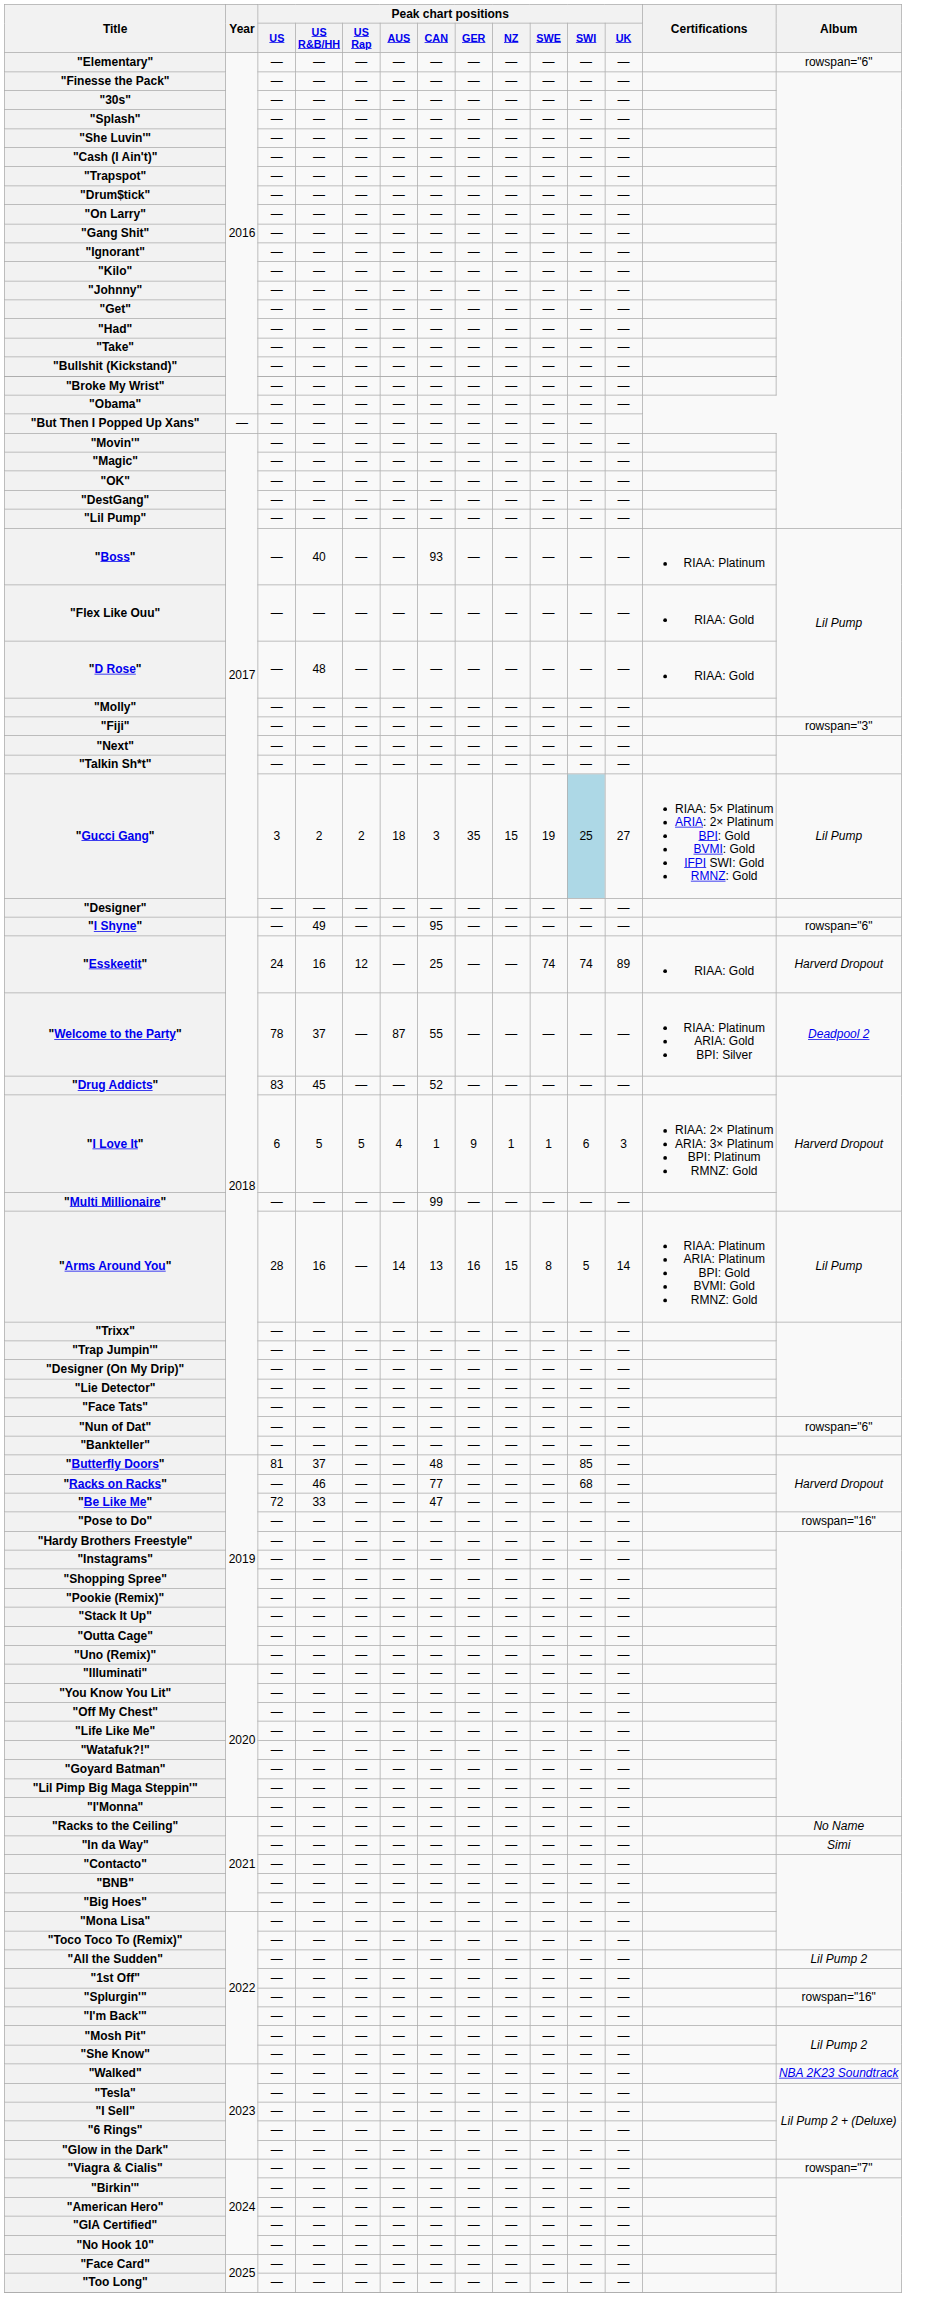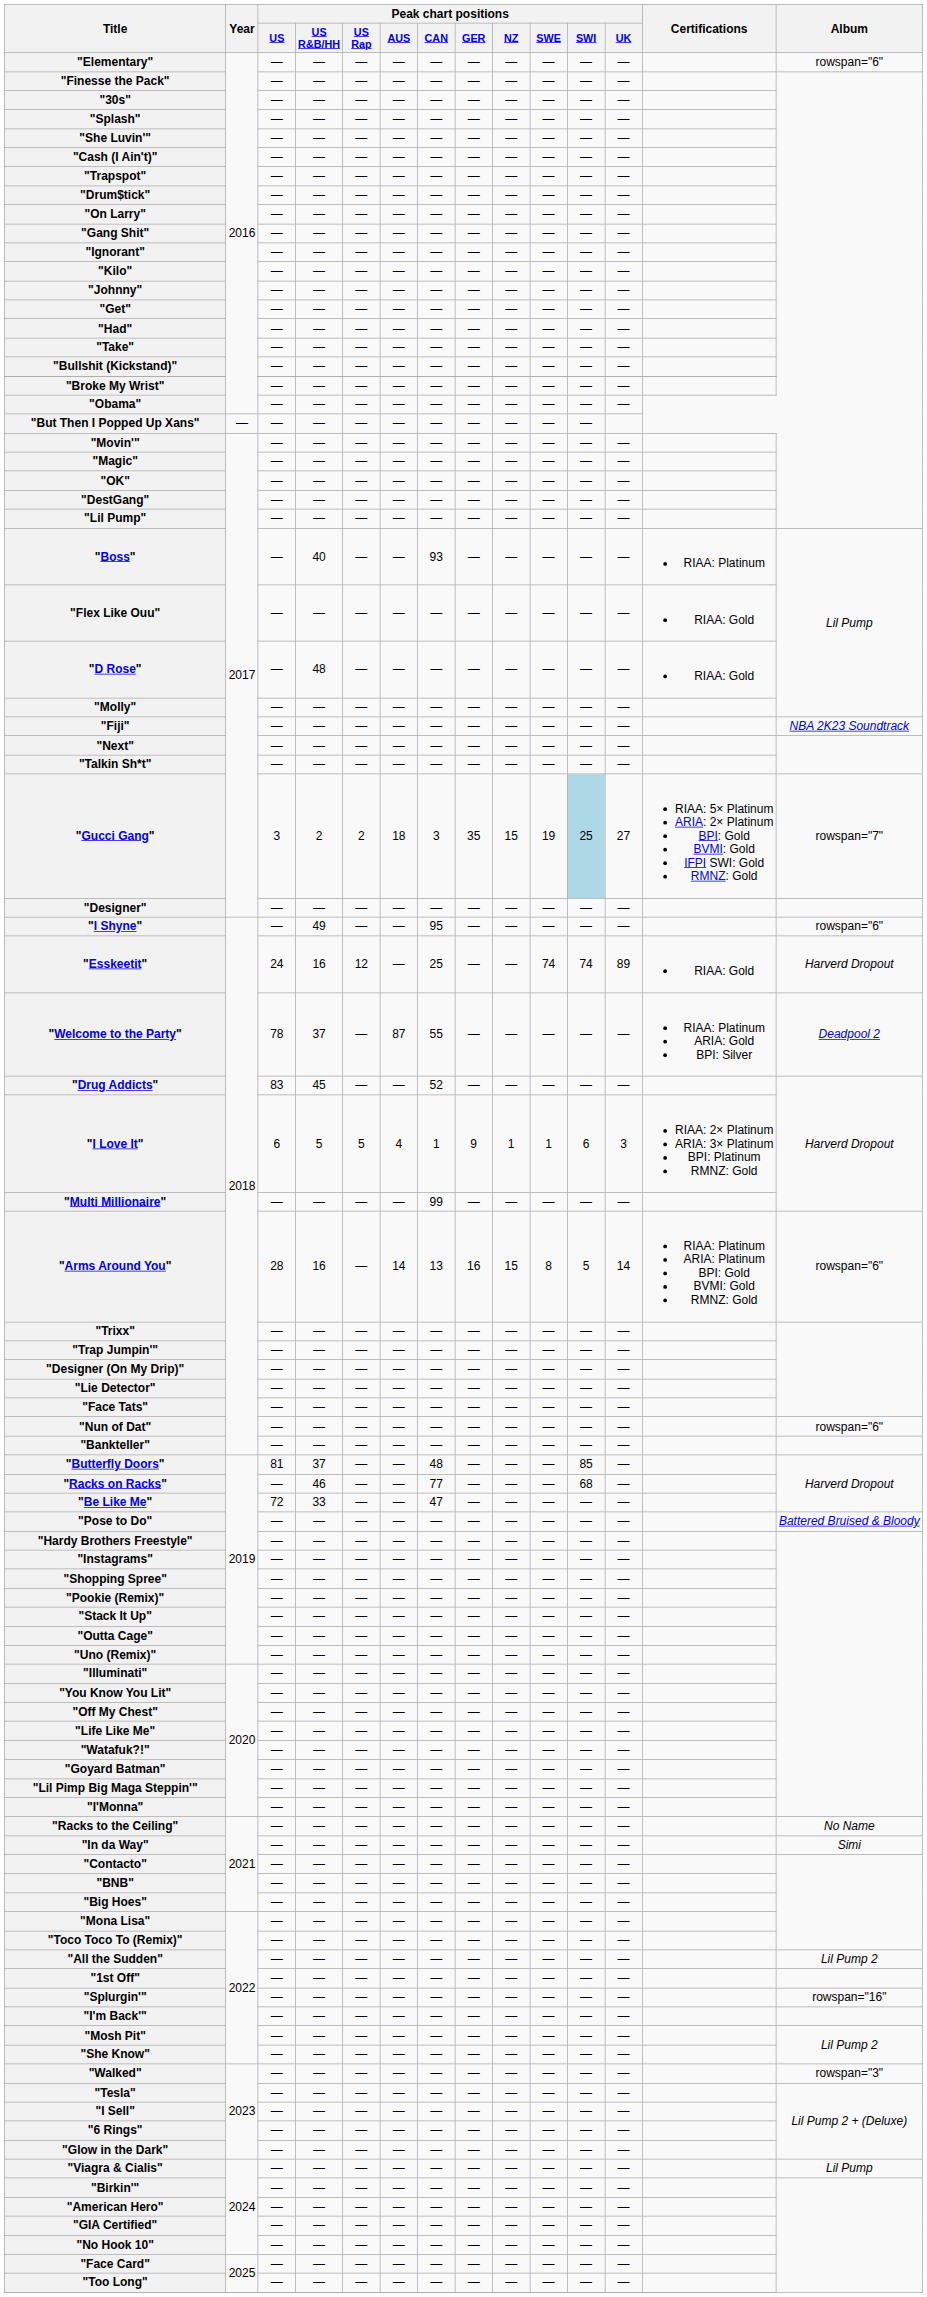(839, 726) rowspan="3" -> (849, 726) NBA 2K23 Soundtrack
(839, 836) Lil Pump -> (849, 836) rowspan="7"
(839, 1266) Lil Pump -> (849, 1266) rowspan="6"
(839, 1521) rowspan="16" -> (849, 1521) Battered Bruised & Bloody
(839, 2073) NBA 2K23 Soundtrack -> (849, 2073) rowspan="3"
(839, 2168) rowspan="7" -> (849, 2168) Lil Pump
